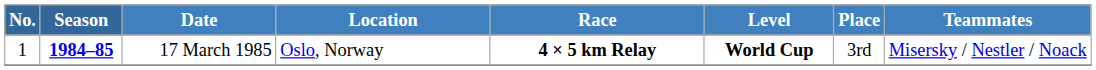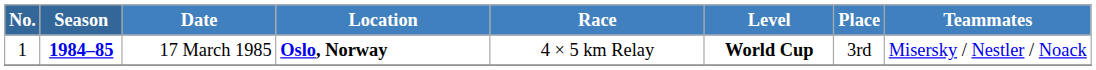(332, 50) normal -> (334, 50) bold
(597, 50) bold -> (597, 50) normal
